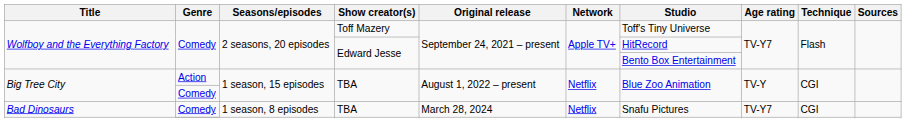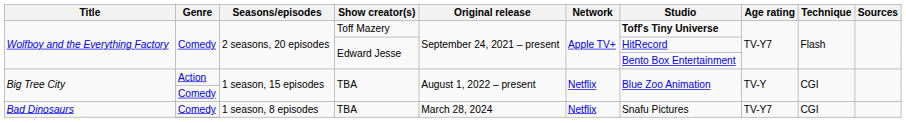(666, 29) normal -> (670, 29) bold
